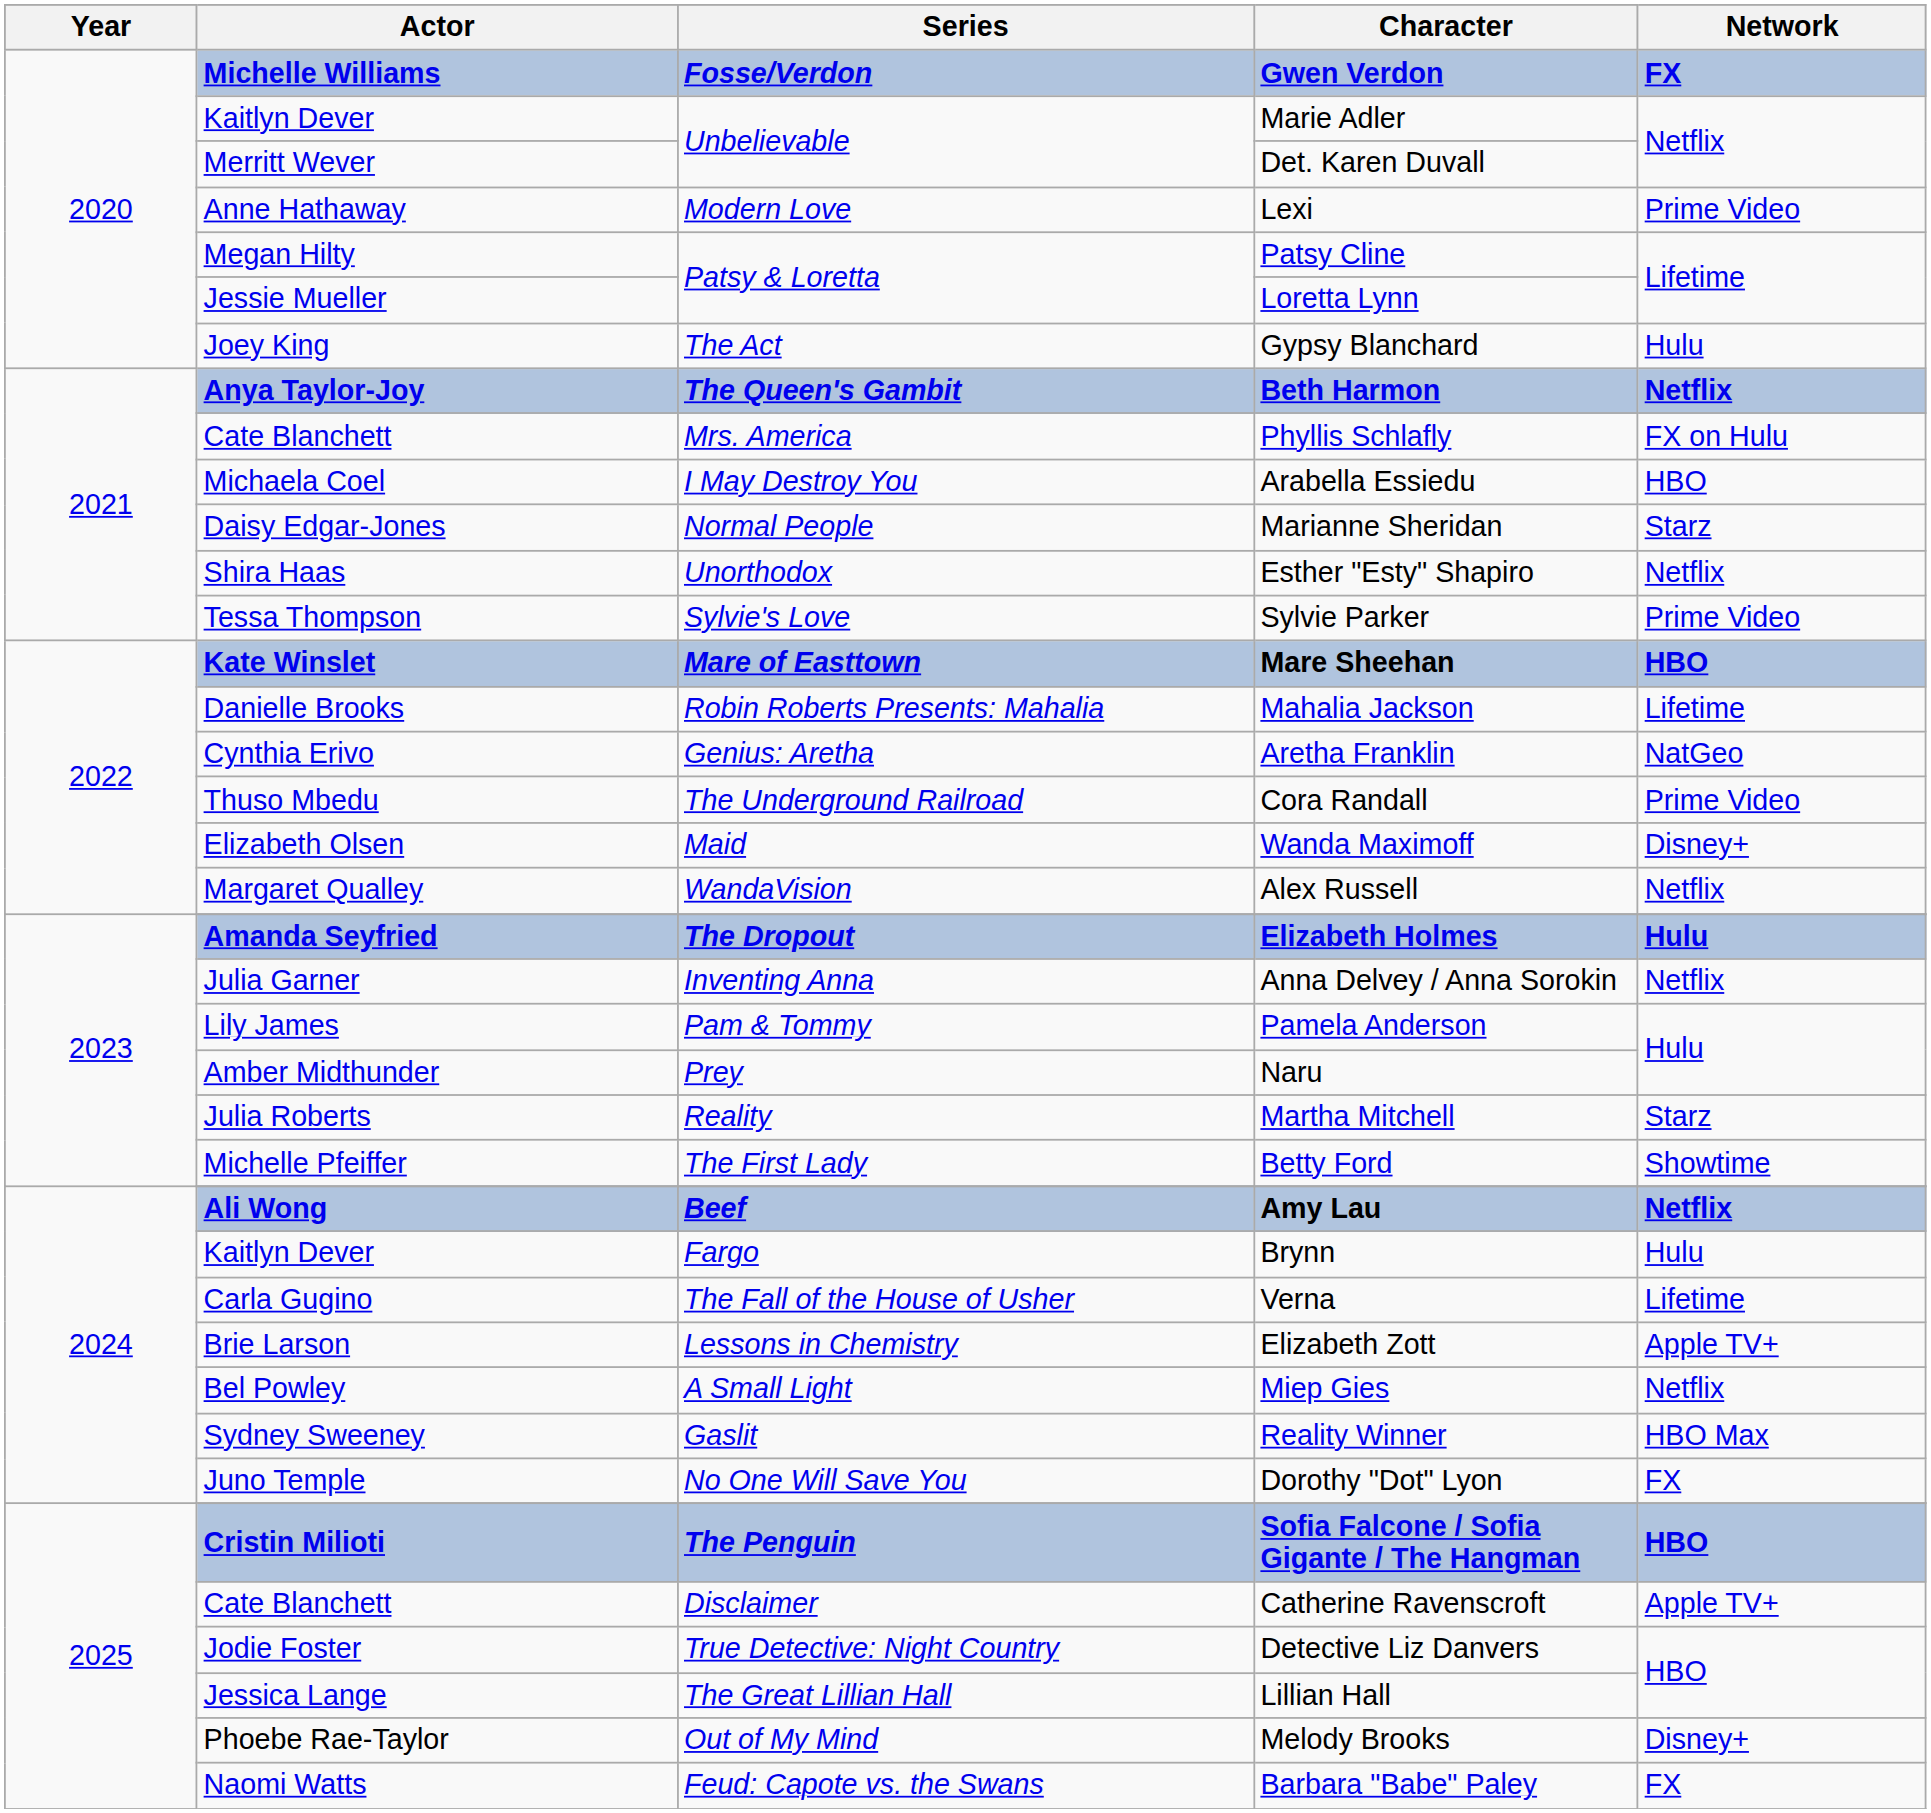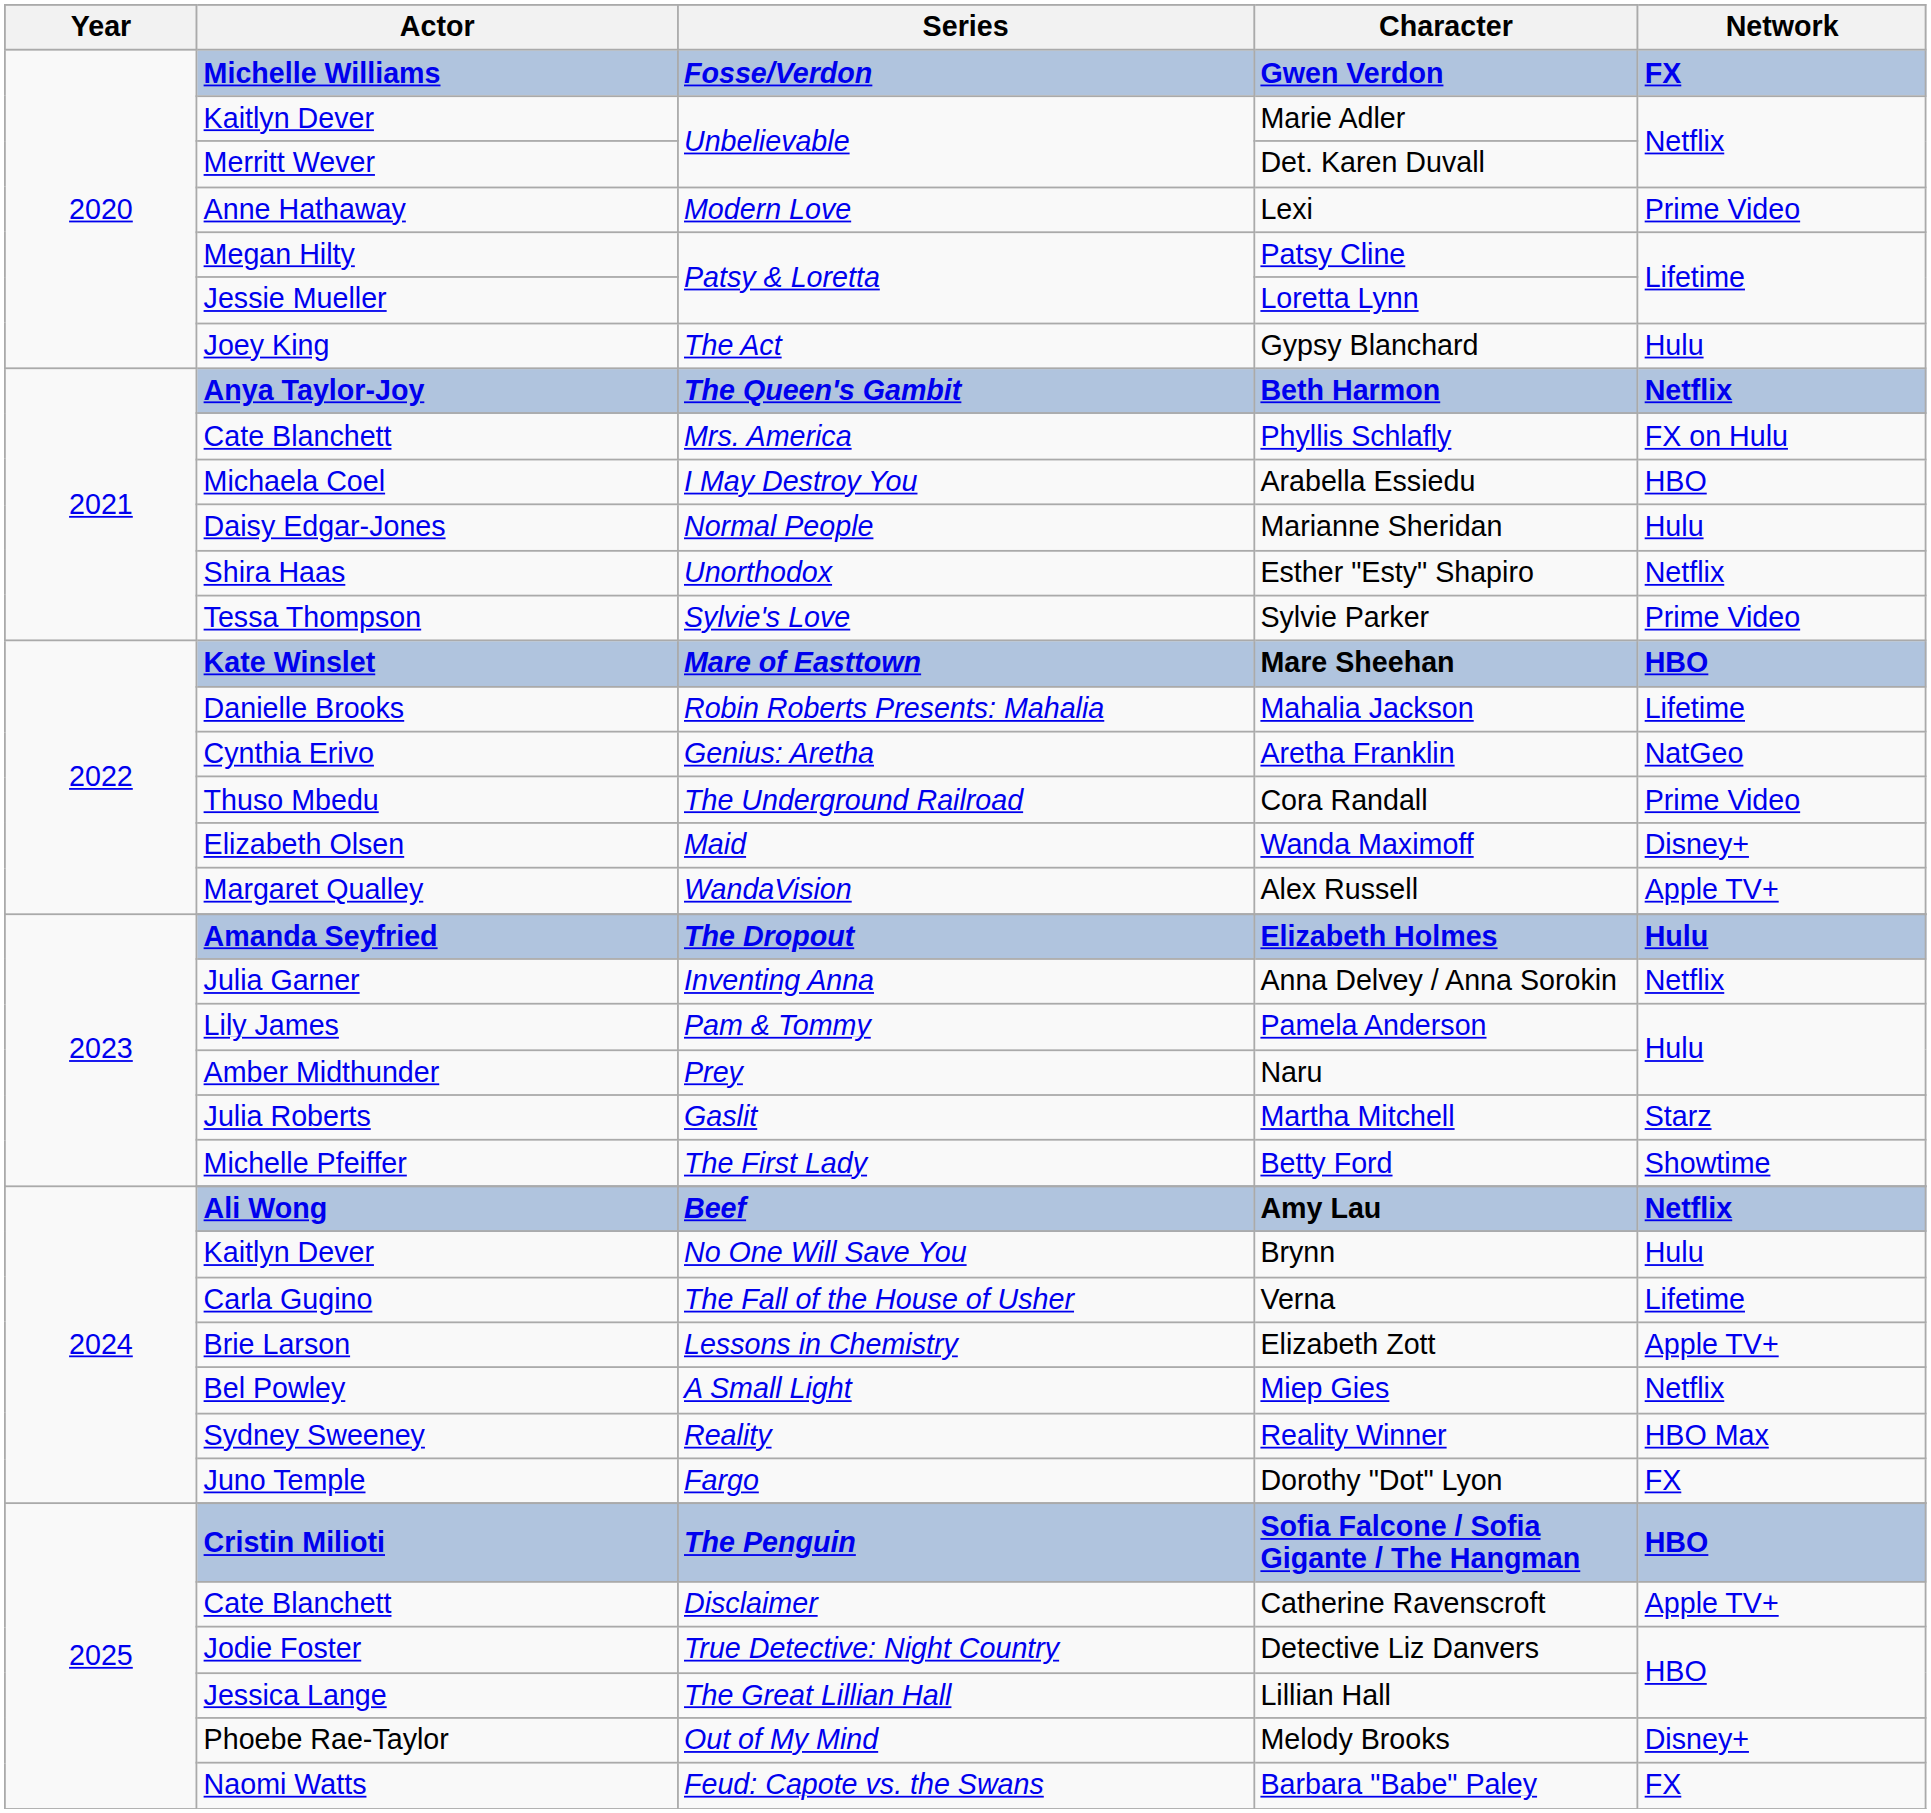(1678, 526) Starz -> (1674, 526) Hulu
(1684, 890) Netflix -> (1712, 890) Apple TV+
(728, 1117) Reality -> (721, 1117) Gaslit
(721, 1253) Fargo -> (825, 1253) No One Will Save You
(721, 1435) Gaslit -> (728, 1435) Reality
(825, 1480) No One Will Save You -> (721, 1480) Fargo
